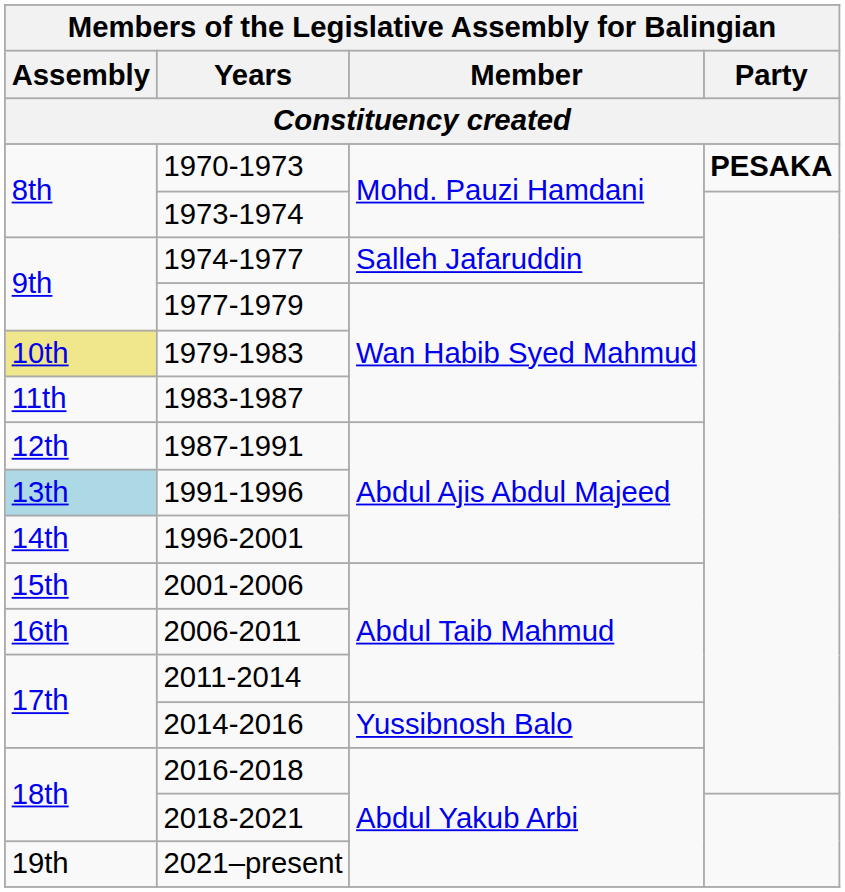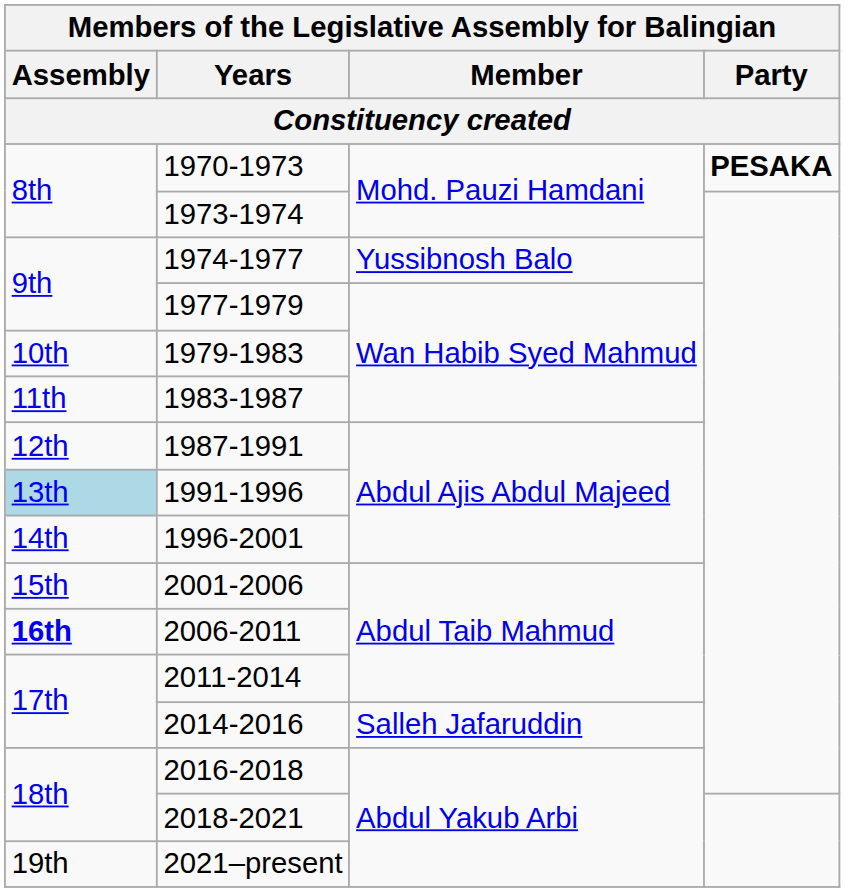(469, 259) Salleh Jafaruddin -> (464, 259) Yussibnosh Balo
(40, 352) khaki background -> (40, 352) no background
(40, 631) normal -> (42, 631) bold
(464, 724) Yussibnosh Balo -> (469, 724) Salleh Jafaruddin
